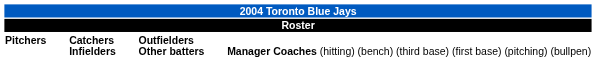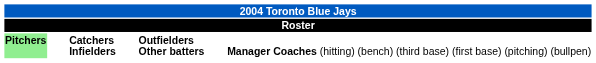(26, 40) no background -> (26, 40) lightgreen background
